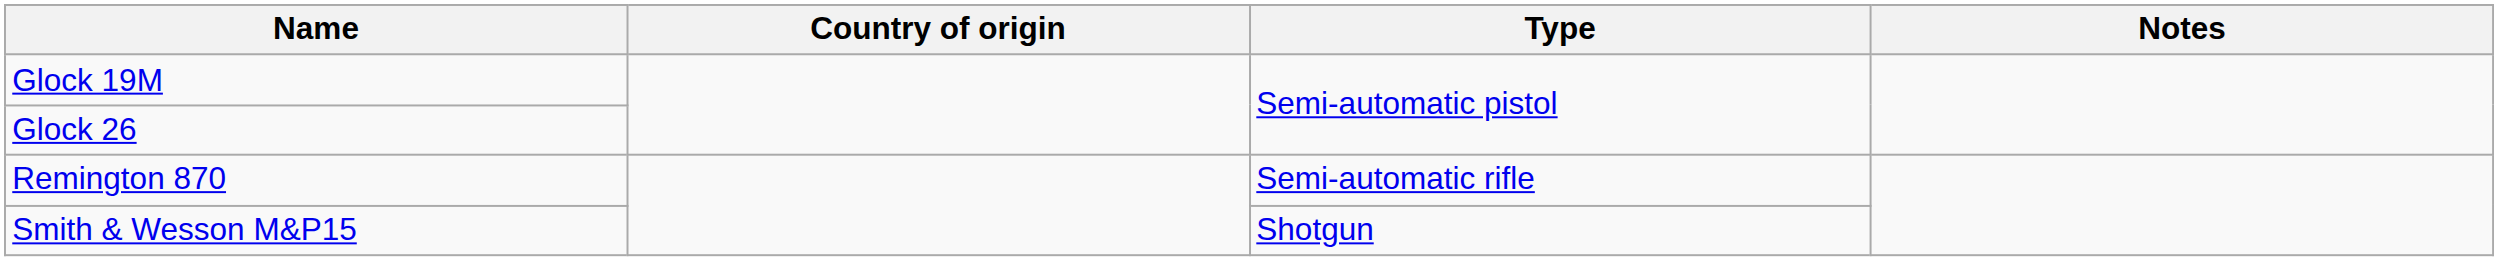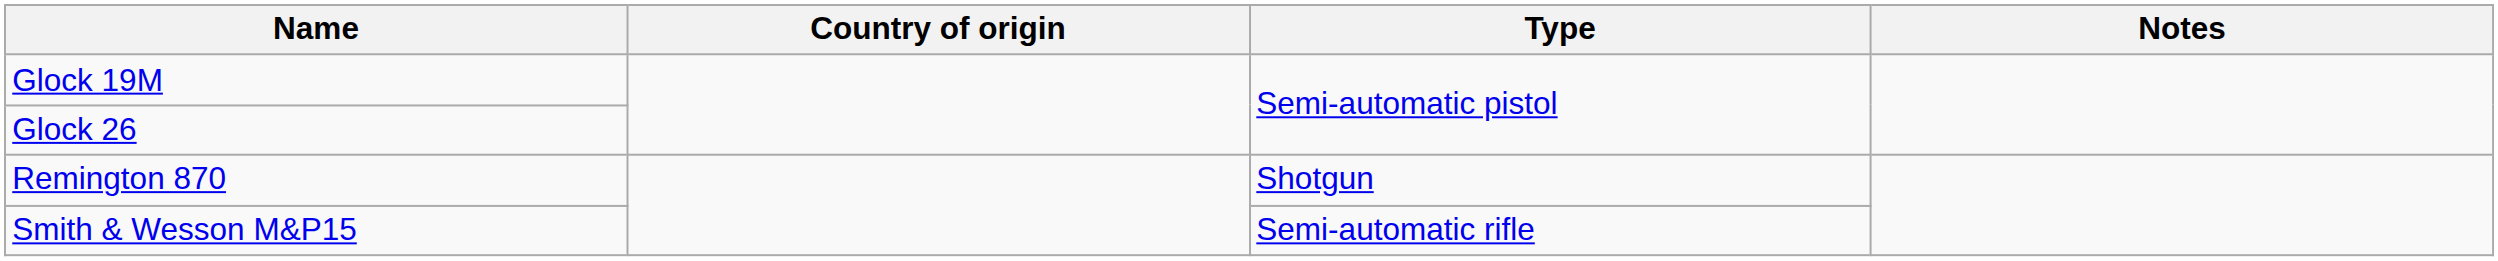(1396, 179) Semi-automatic rifle -> (1315, 179) Shotgun
(1315, 229) Shotgun -> (1396, 229) Semi-automatic rifle
